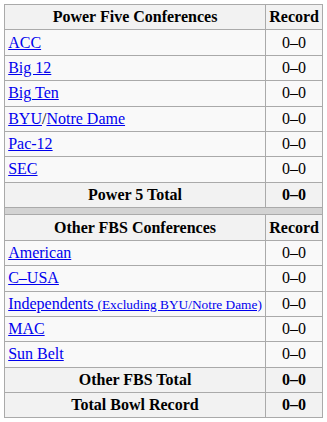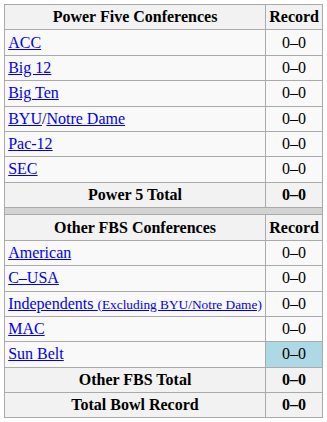(294, 354) no background -> (294, 354) lightblue background
